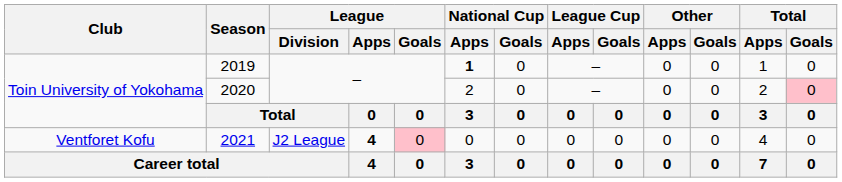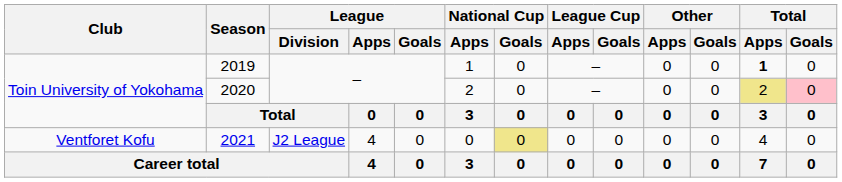(469, 66) bold -> (469, 66) normal
(763, 66) normal -> (763, 66) bold
(763, 90) no background -> (763, 90) khaki background
(372, 139) bold -> (372, 139) normal
(420, 139) pink background -> (420, 139) no background
(521, 139) no background -> (521, 139) khaki background
